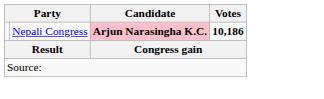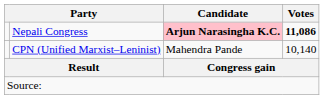(228, 31) 10,186 -> (301, 31) 11,086
+ row: (86, 49)
